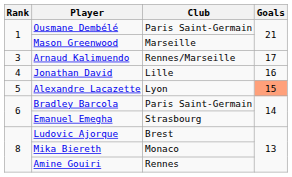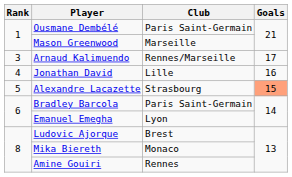(156, 88) Lyon -> (173, 88) Strasbourg
(173, 119) Strasbourg -> (156, 119) Lyon
